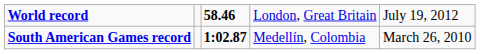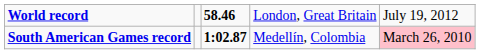(427, 37) no background -> (427, 37) pink background
